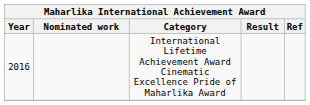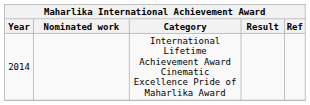(19, 67) 2016 -> (19, 67) 2014
